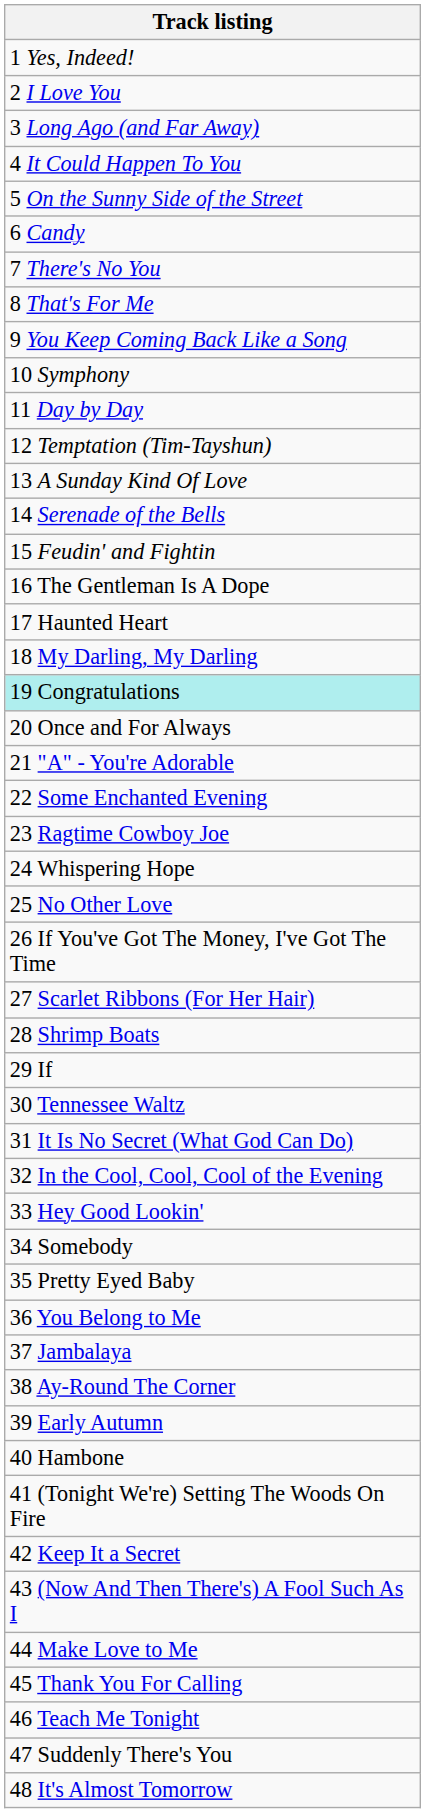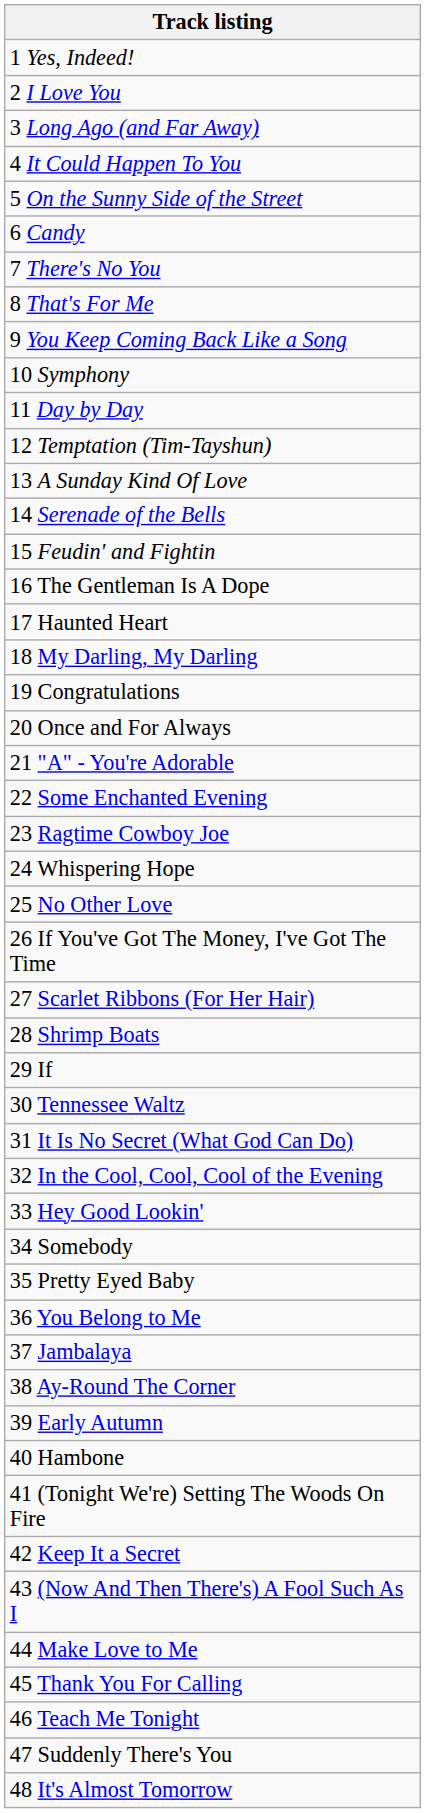(95, 692) paleturquoise background -> (95, 692) no background
